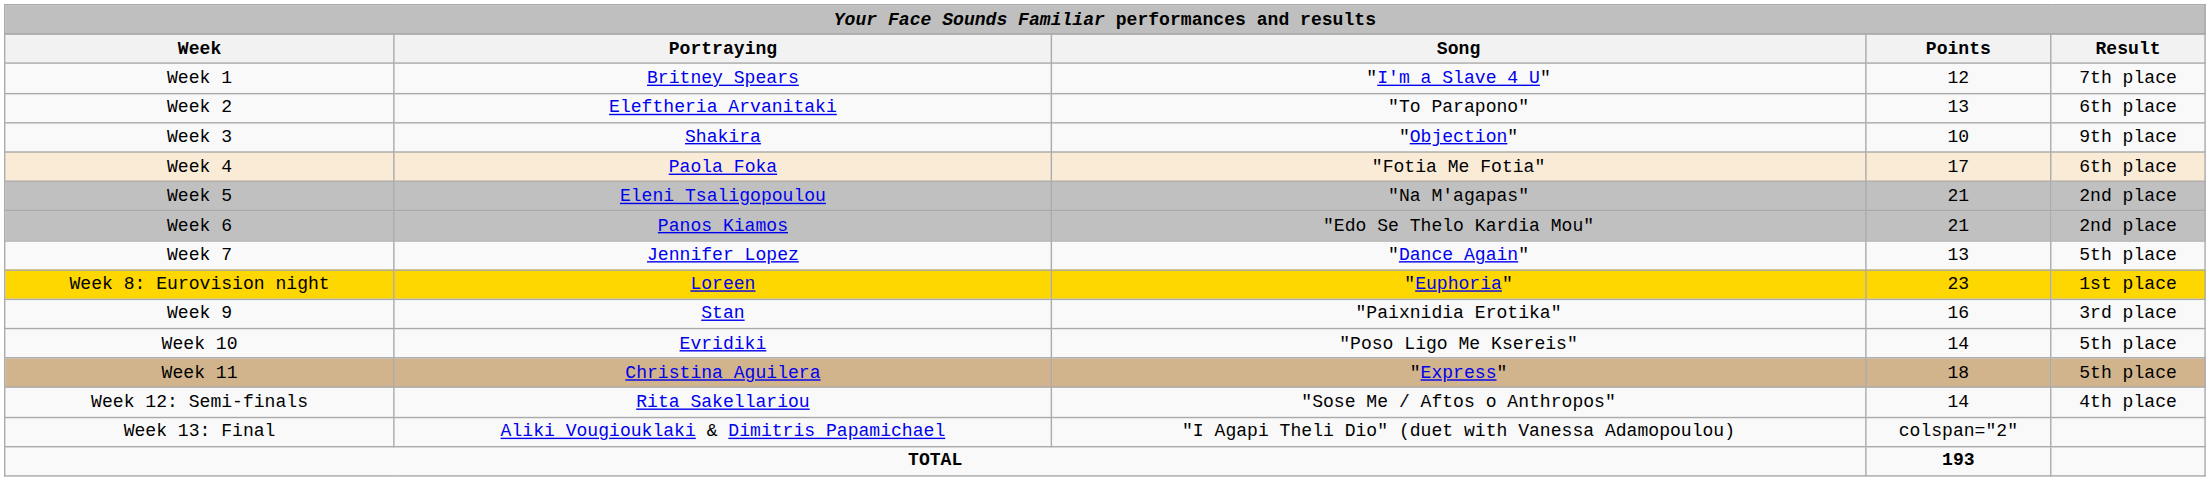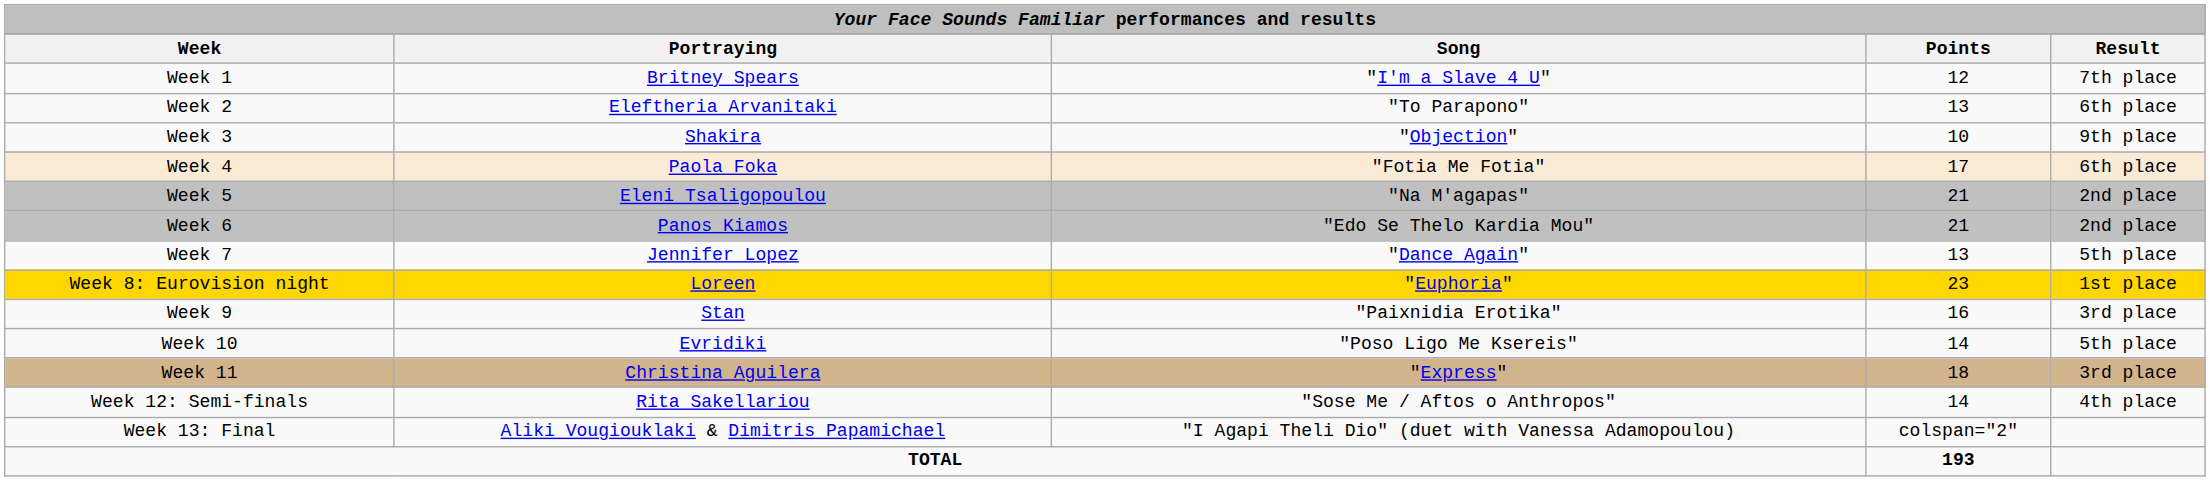(2128, 373) 5th place -> (2128, 373) 3rd place
